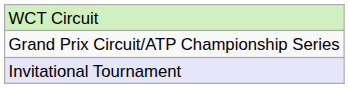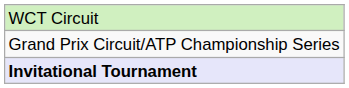(95, 70) normal -> (103, 70) bold
